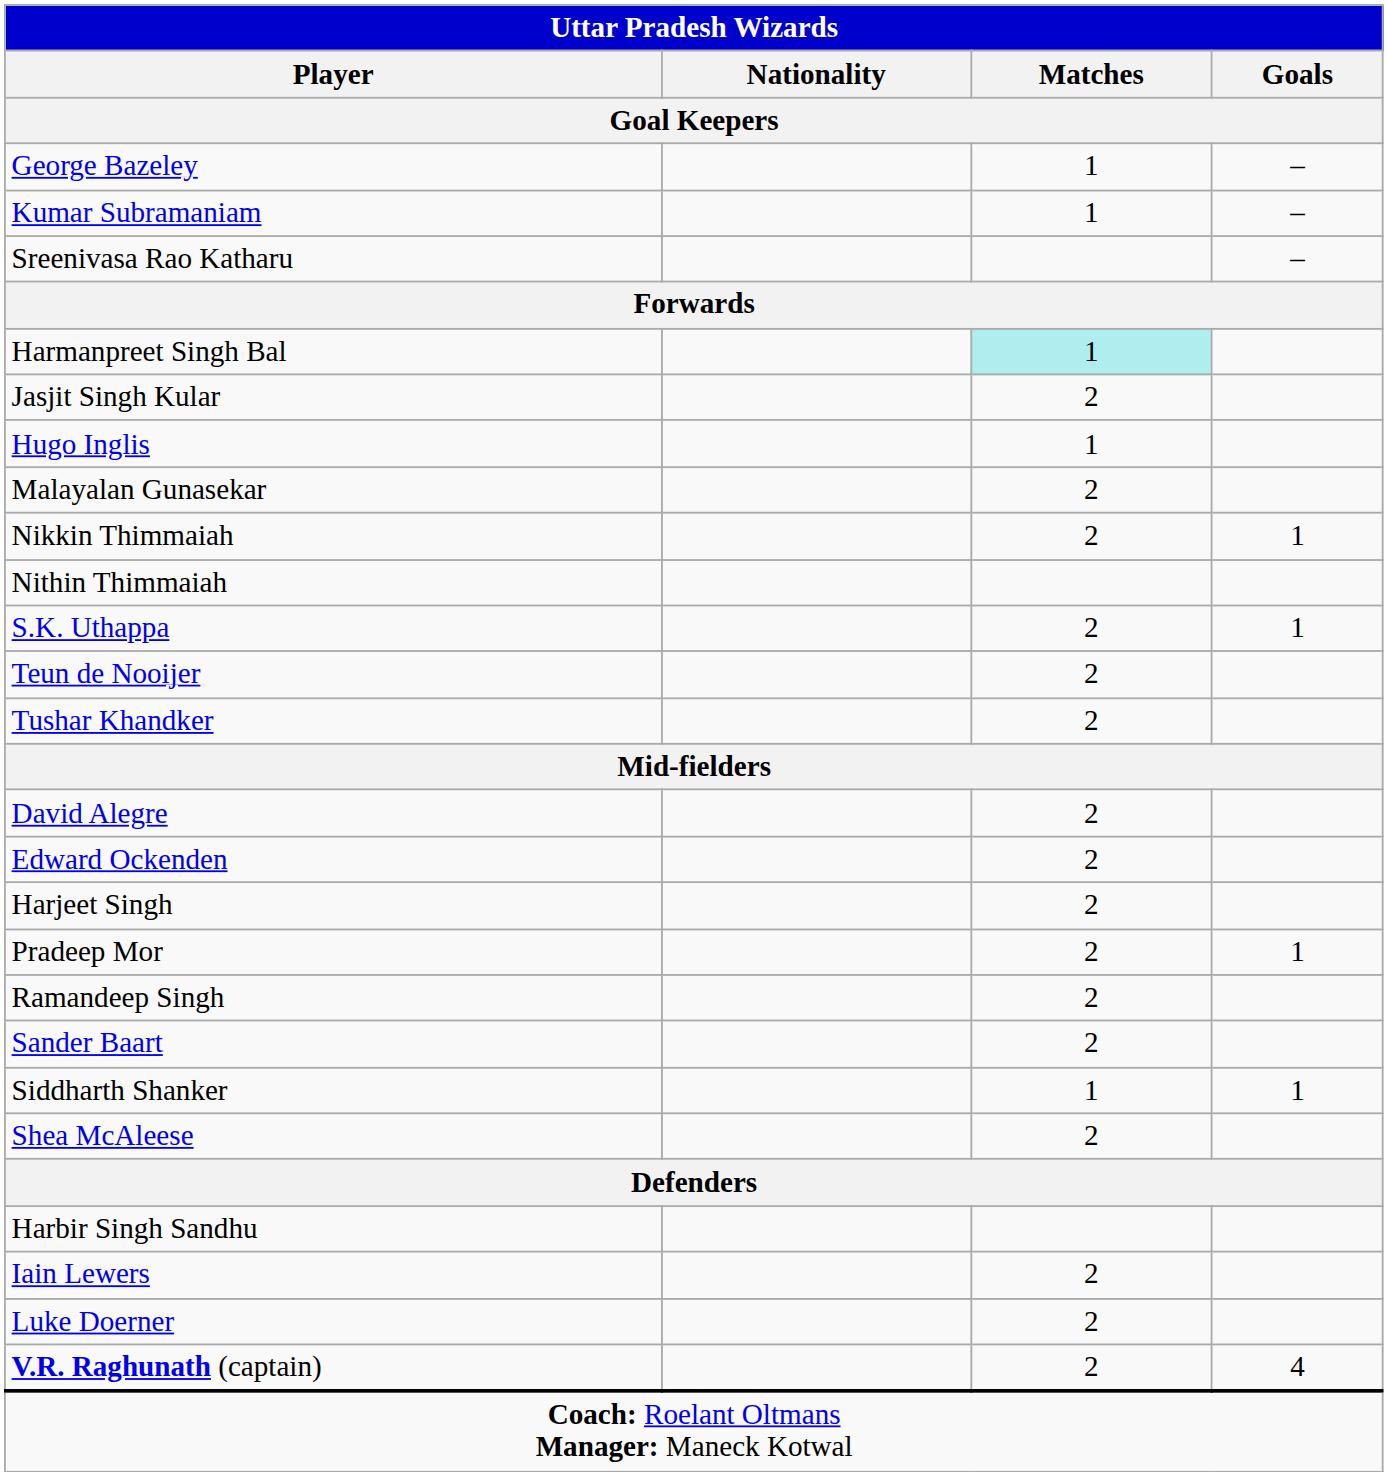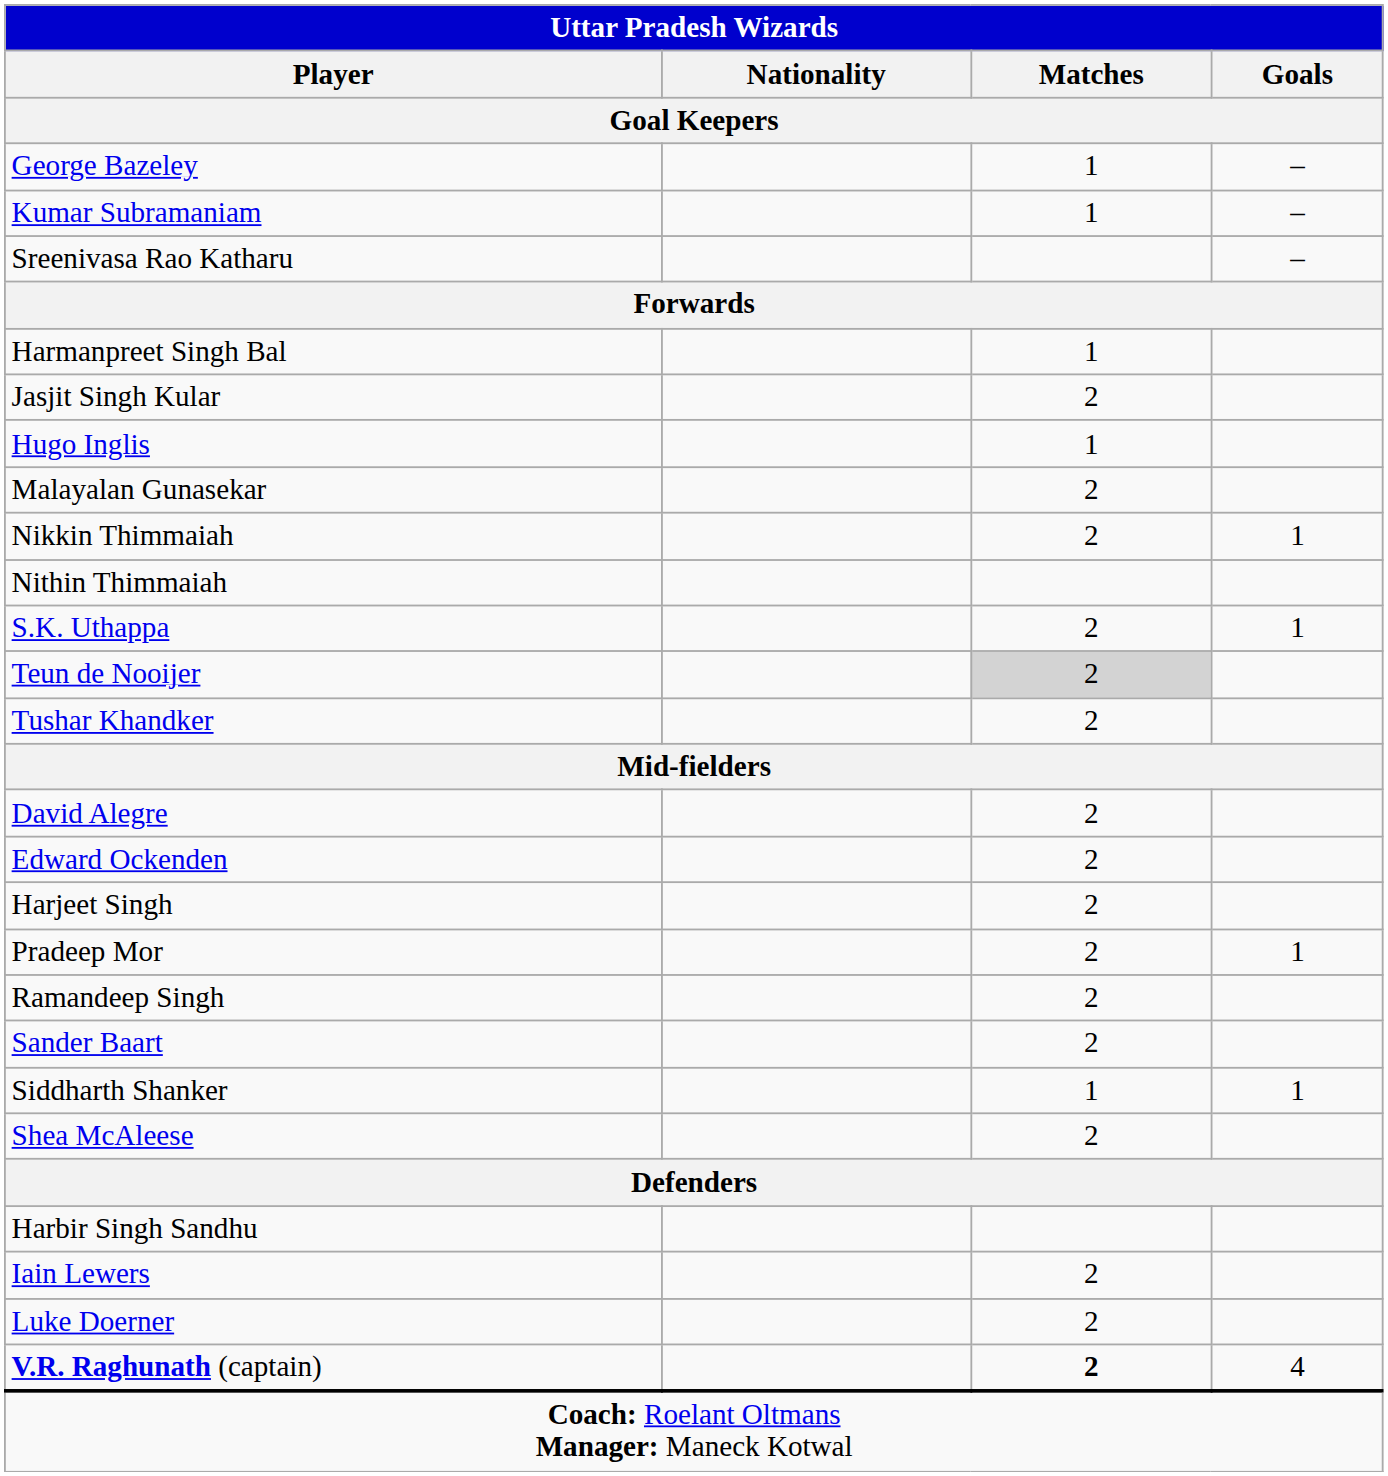(1091, 350) paleturquoise background -> (1091, 350) no background
(1091, 674) no background -> (1091, 674) lightgrey background
(1091, 1366) normal -> (1091, 1366) bold
